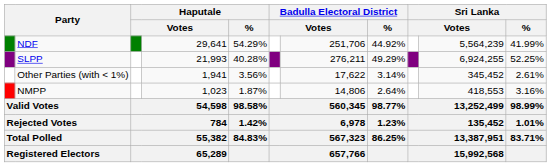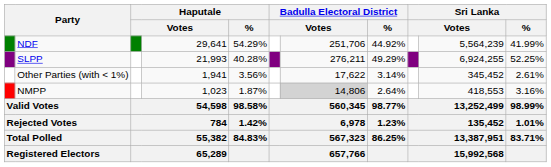(350, 91) no background -> (350, 91) lightgrey background
